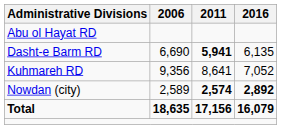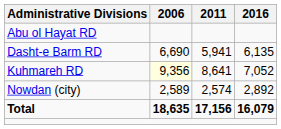(217, 52) bold -> (217, 52) normal
(174, 71) no background -> (174, 71) lightyellow background
(217, 90) bold -> (217, 90) normal
(259, 90) bold -> (259, 90) normal
